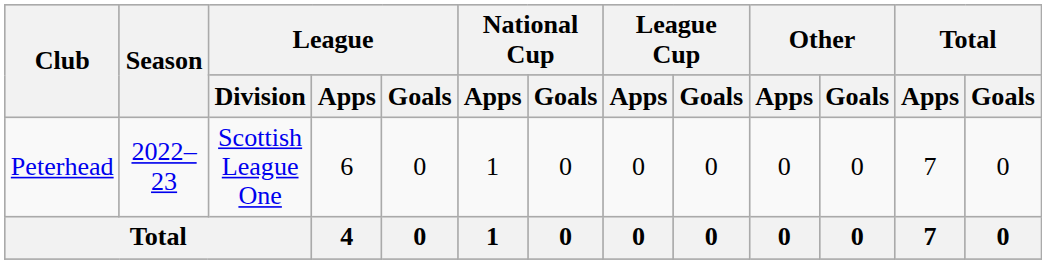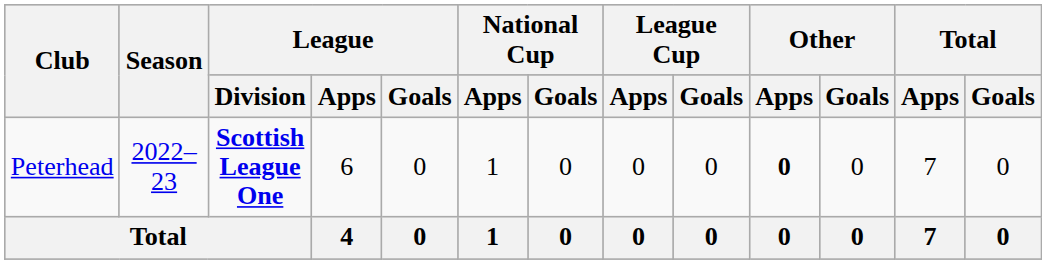(260, 166) normal -> (260, 166) bold
(784, 166) normal -> (784, 166) bold
